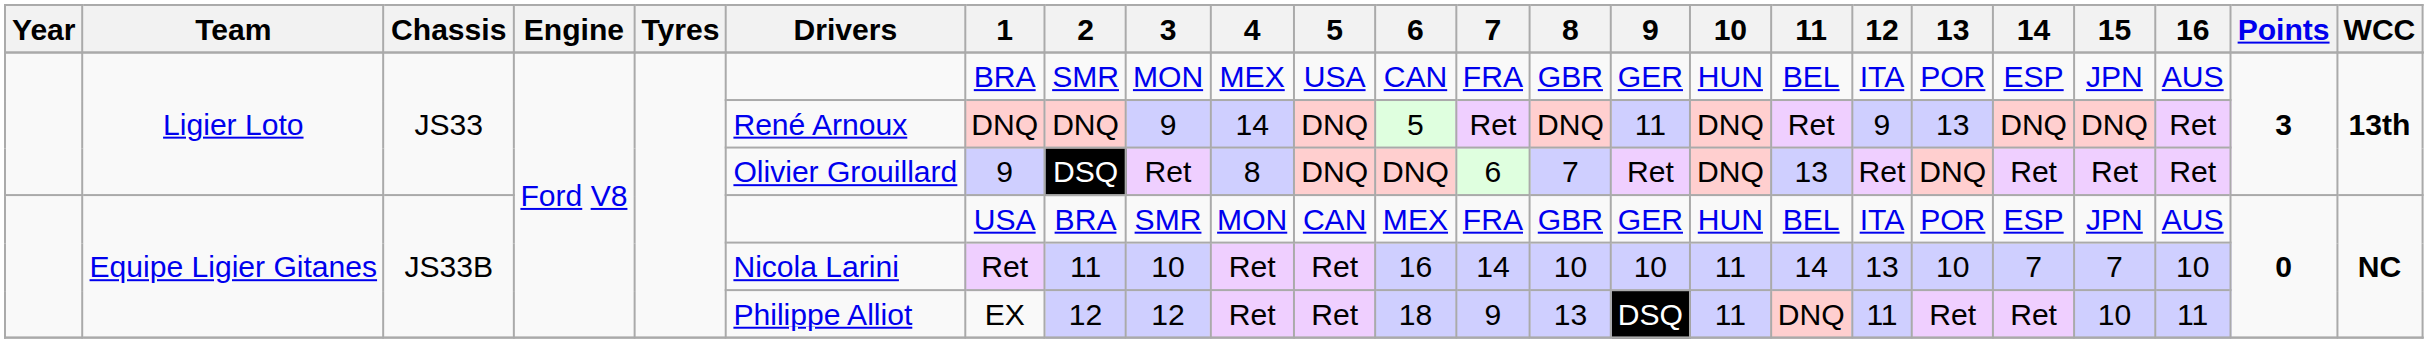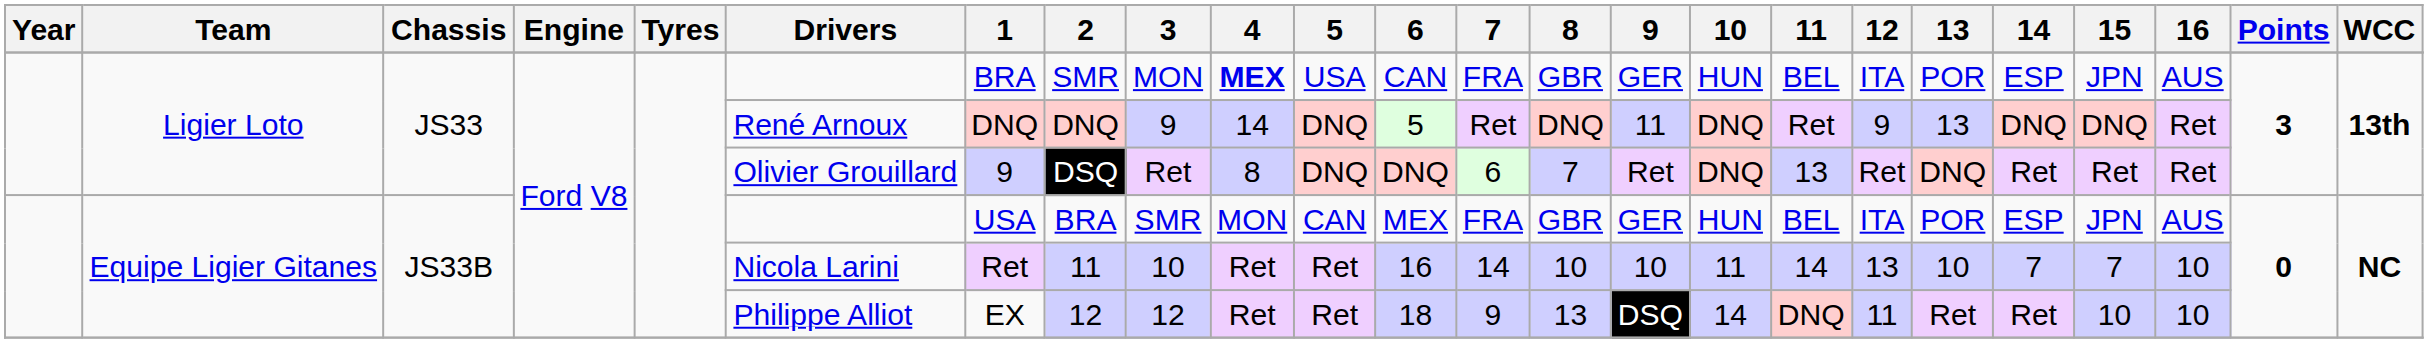(1252, 77) normal -> (1252, 77) bold
(1730, 315) 11 -> (1730, 315) 14
(2193, 315) 11 -> (2193, 315) 10
